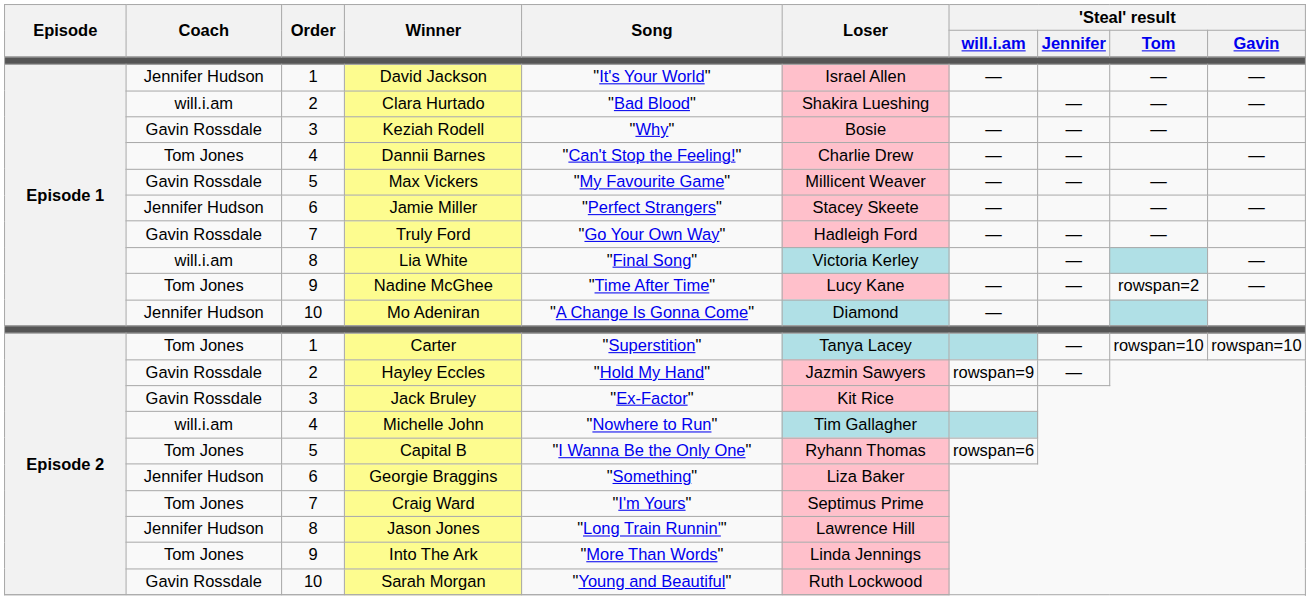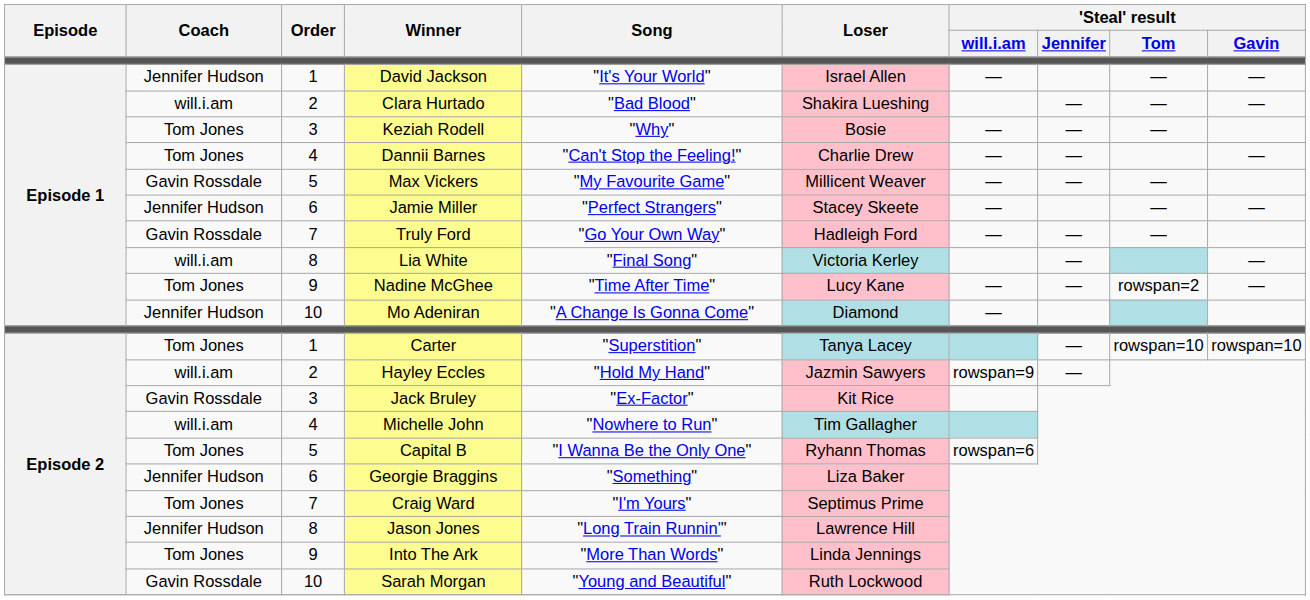(204, 129) Gavin Rossdale -> (204, 129) Tom Jones
(204, 372) Gavin Rossdale -> (204, 372) will.i.am
